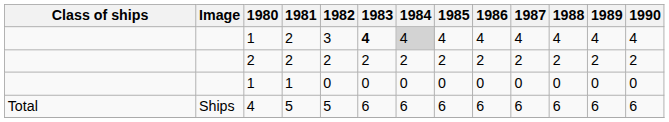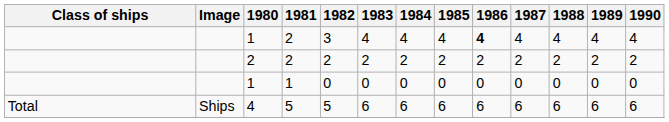(365, 38) bold -> (365, 38) normal
(404, 38) lightgrey background -> (404, 38) no background
(480, 38) normal -> (480, 38) bold
